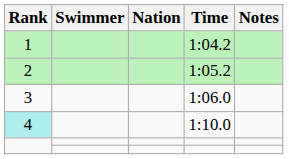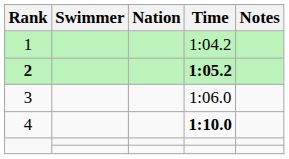(28, 71) normal -> (28, 71) bold
(210, 71) normal -> (210, 71) bold
(28, 124) paleturquoise background -> (28, 124) no background
(210, 124) normal -> (210, 124) bold
